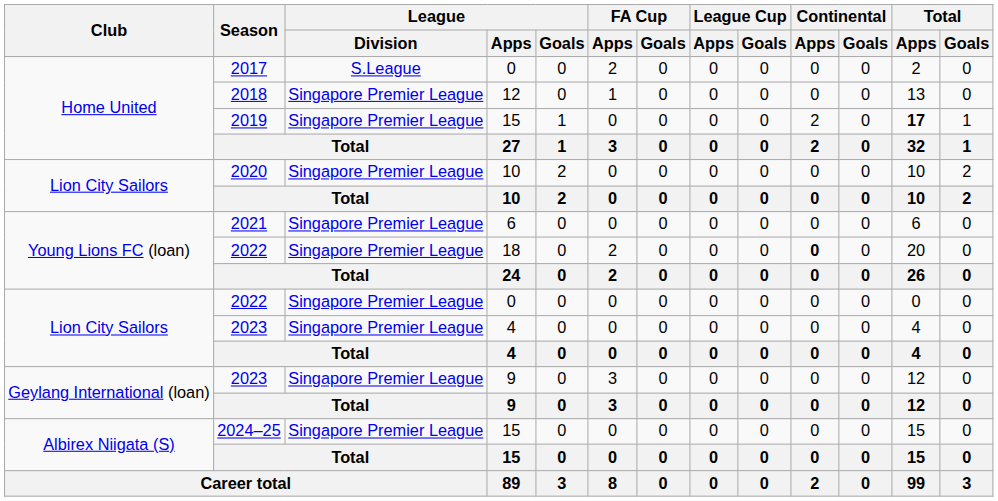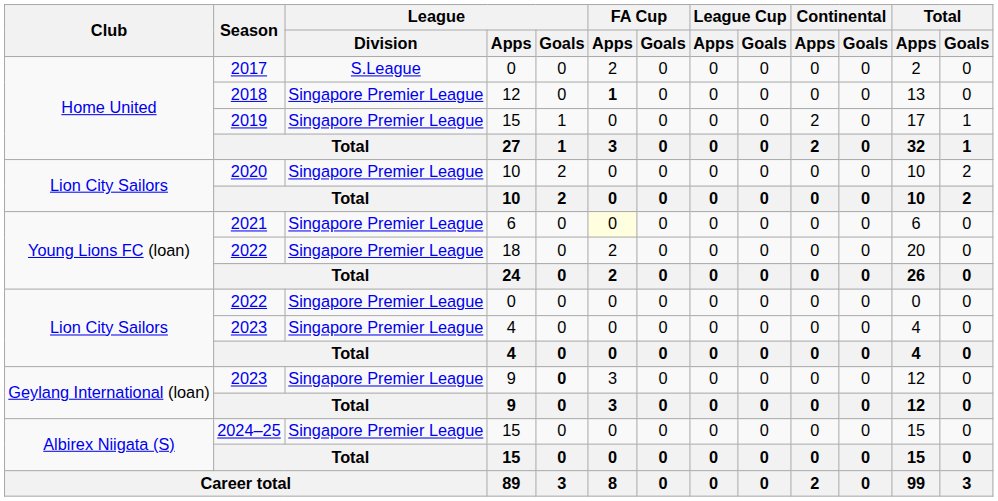(612, 95) normal -> (612, 95) bold
(916, 120) bold -> (916, 120) normal
(612, 224) no background -> (612, 224) lightyellow background
(815, 250) bold -> (815, 250) normal
(562, 379) normal -> (562, 379) bold
